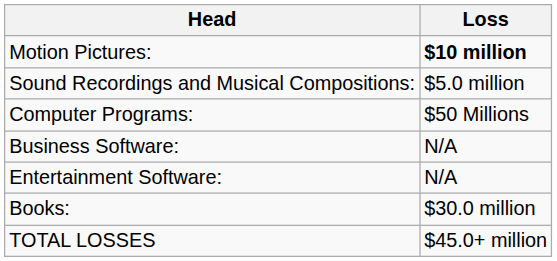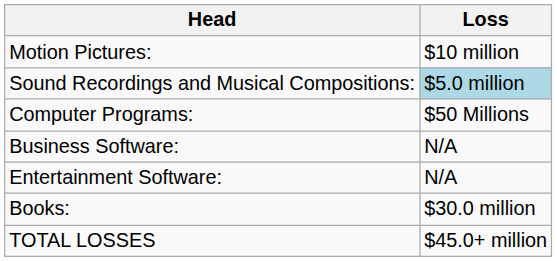(475, 51) bold -> (472, 51) normal
(474, 83) no background -> (474, 83) lightblue background
